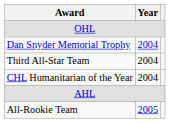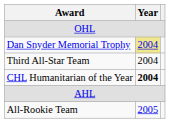(148, 45) no background -> (148, 45) khaki background
(148, 77) normal -> (148, 77) bold
